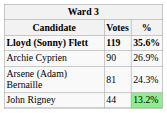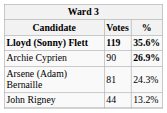(146, 58) normal -> (147, 58) bold
(146, 100) lightgreen background -> (146, 100) no background
